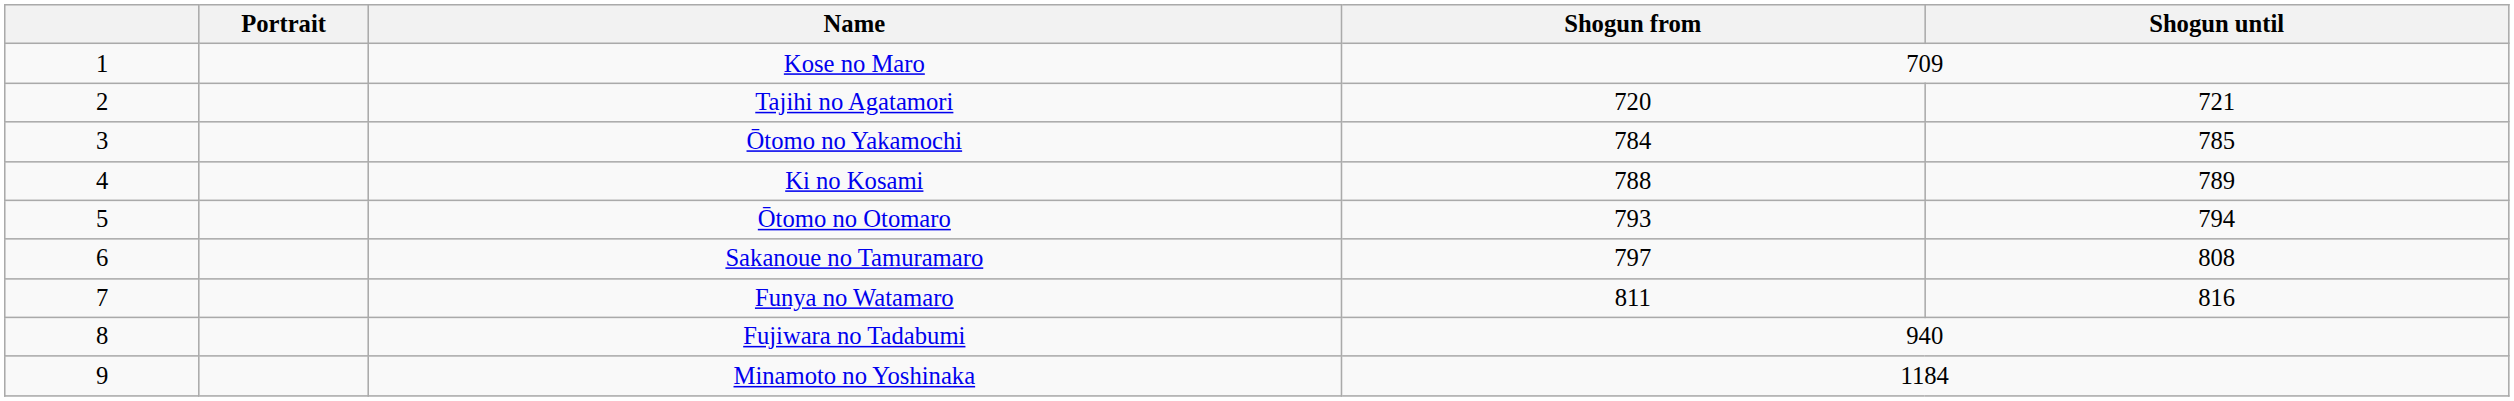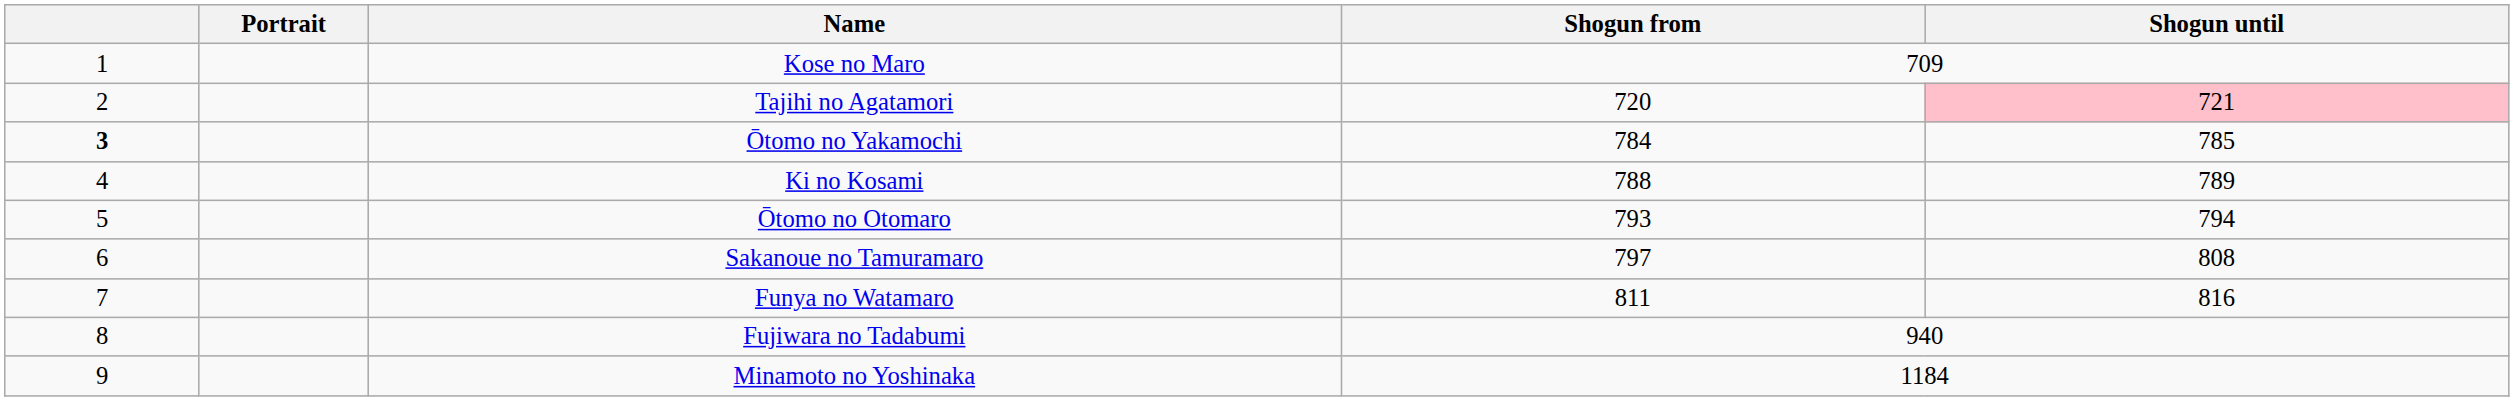(2217, 102) no background -> (2217, 102) pink background
(102, 141) normal -> (102, 141) bold
